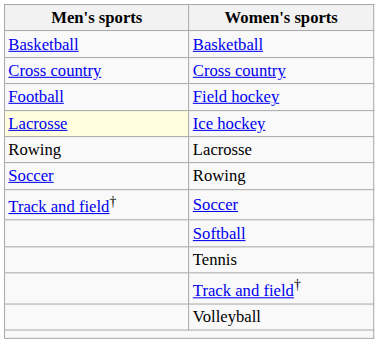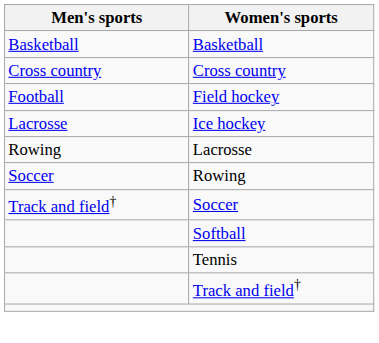(38, 123) lightyellow background -> (38, 123) no background
- row: (227, 316)
